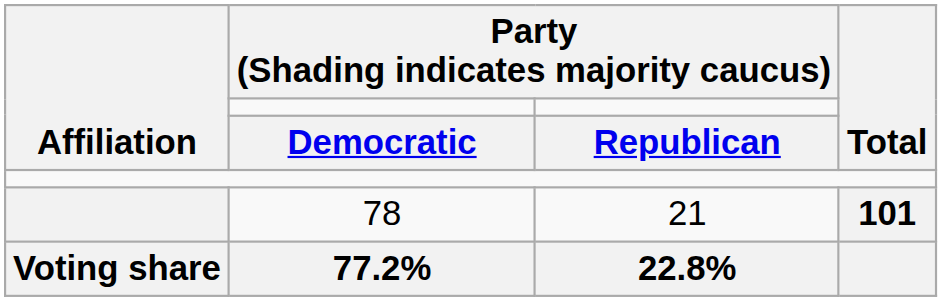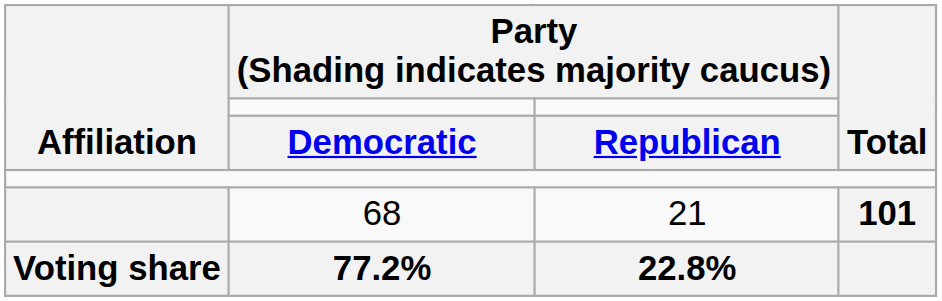(382, 213) 78 -> (382, 213) 68
